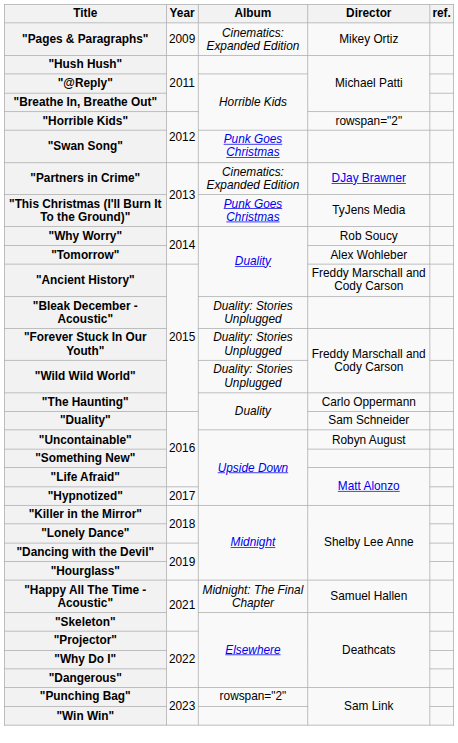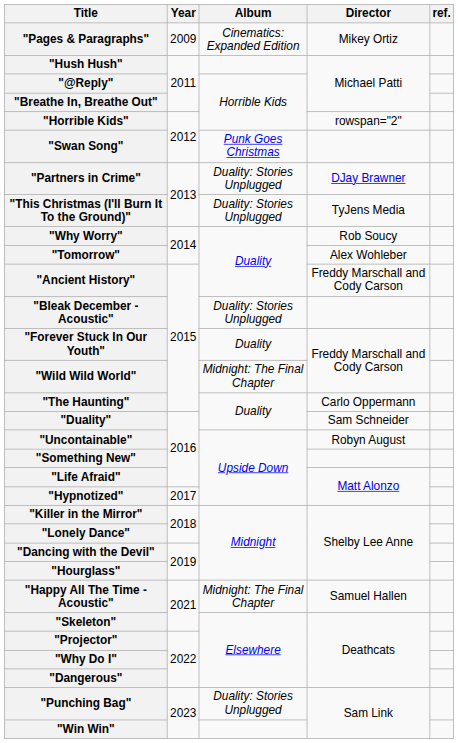(253, 178) Cinematics: Expanded Edition -> (253, 178) Duality: Stories Unplugged
(253, 210) Punk Goes Christmas -> (253, 210) Duality: Stories Unplugged
(253, 344) Duality: Stories Unplugged -> (253, 344) Duality
(253, 376) Duality: Stories Unplugged -> (253, 376) Midnight: The Final Chapter
(253, 697) rowspan="2" -> (253, 703) Duality: Stories Unplugged
